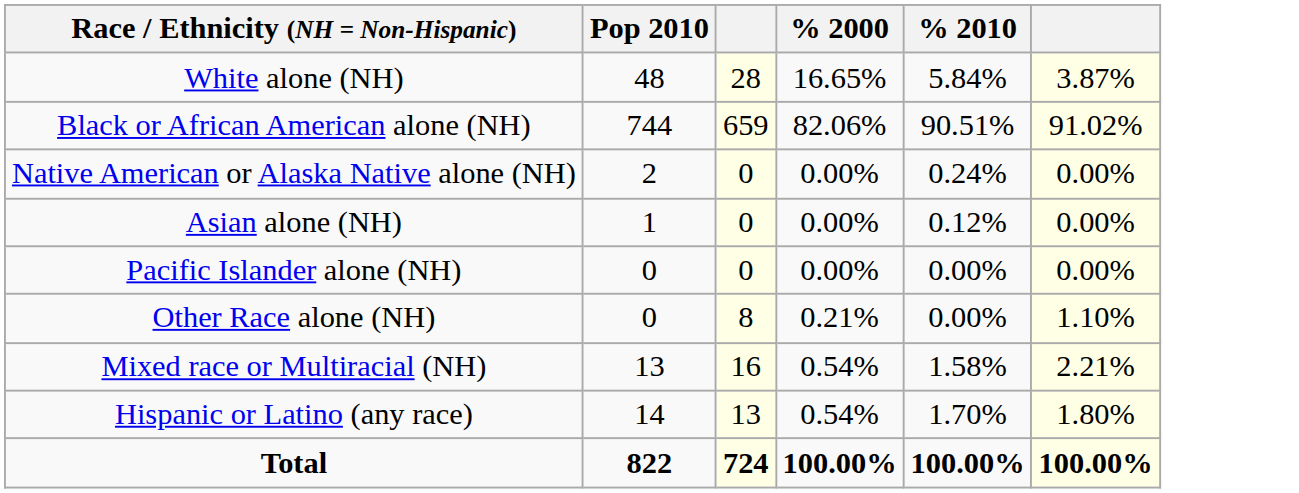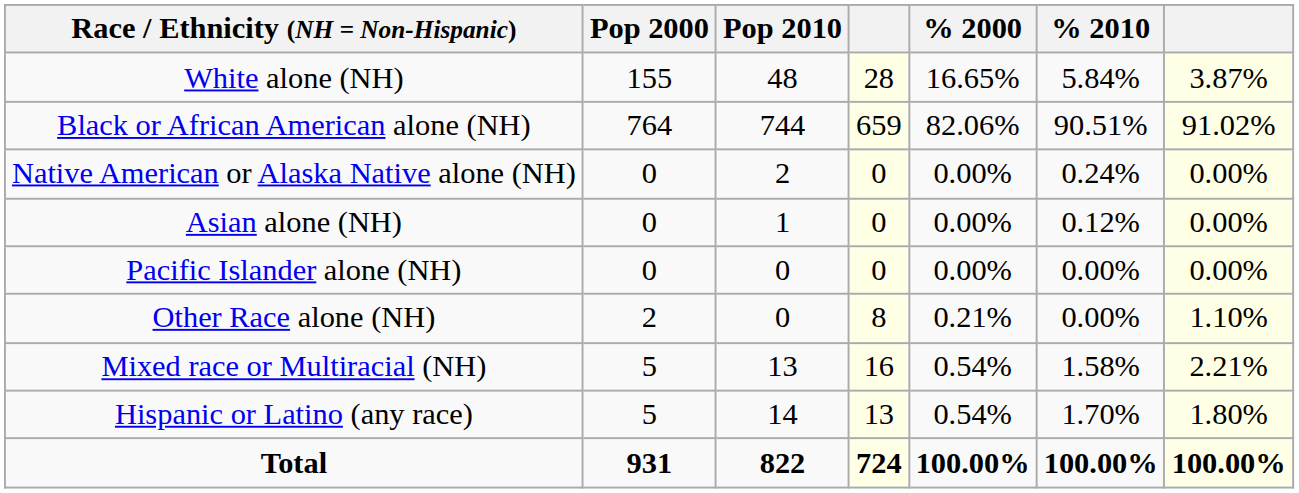+ column: (649, 28)
